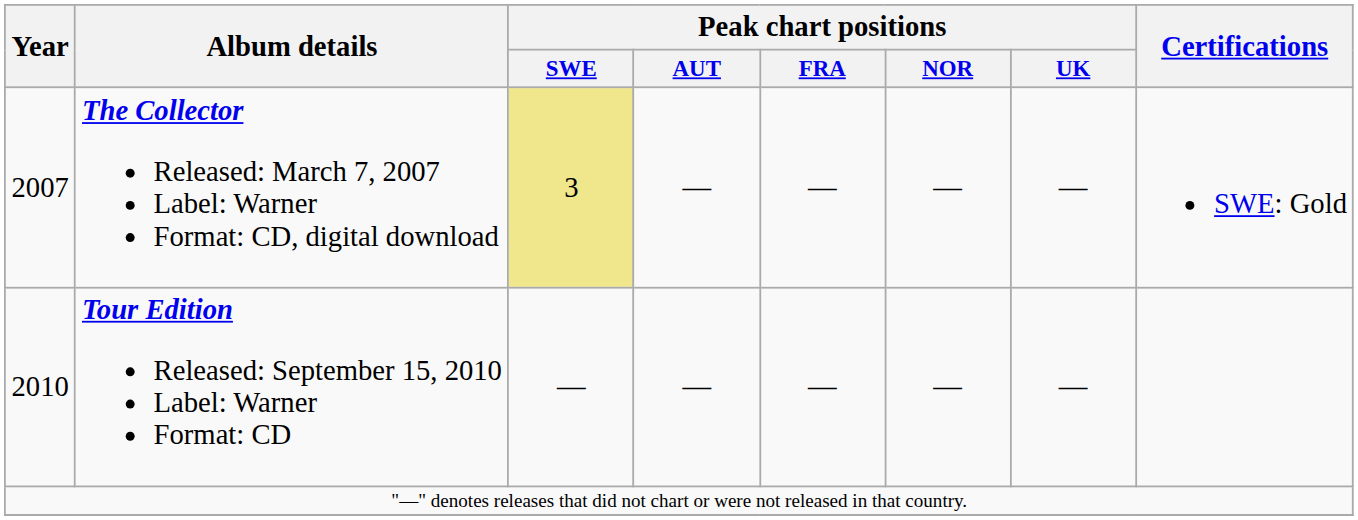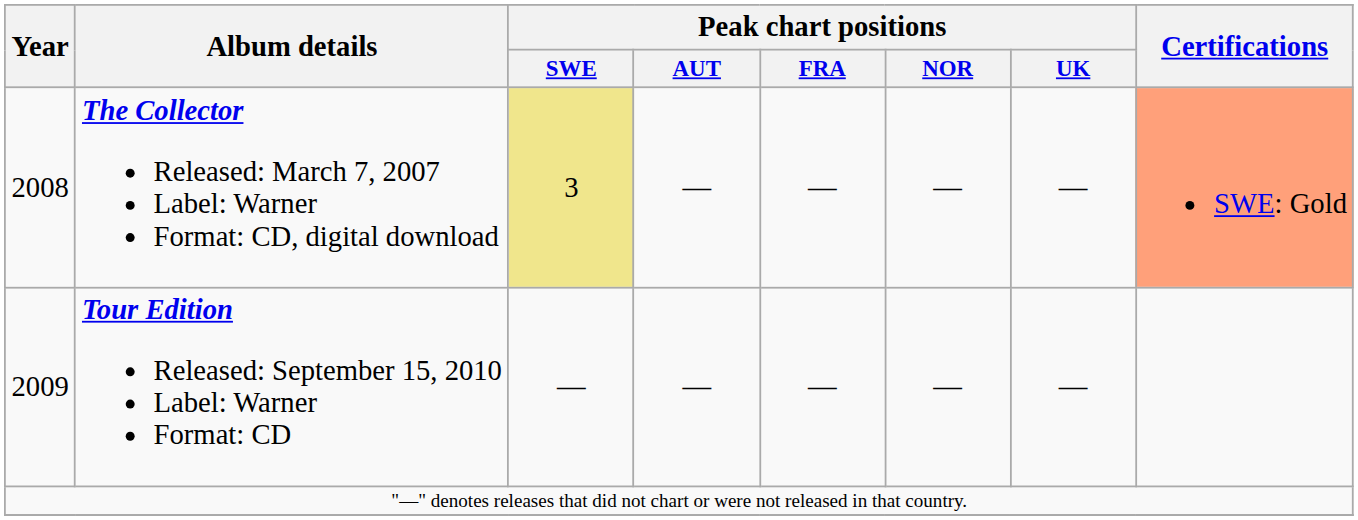(40, 187) 2007 -> (40, 187) 2008
(1245, 204) no background -> (1245, 204) lightsalmon background
(40, 386) 2010 -> (40, 386) 2009
